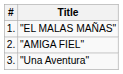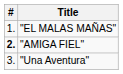(11, 45) normal -> (11, 45) bold
